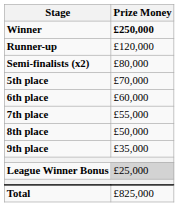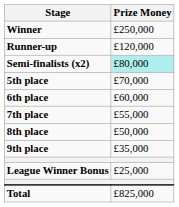(134, 30) bold -> (134, 30) normal
(131, 64) no background -> (131, 64) paleturquoise background
(131, 170) lightgrey background -> (131, 170) no background
